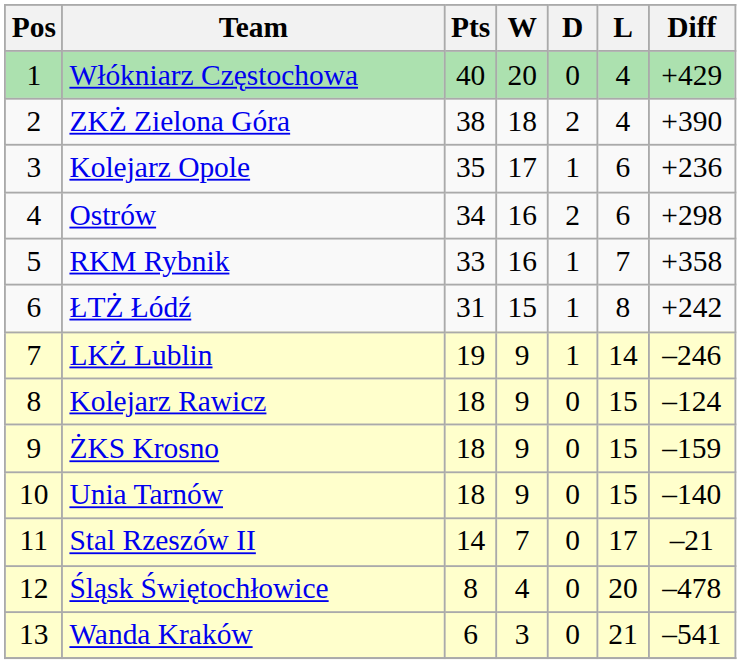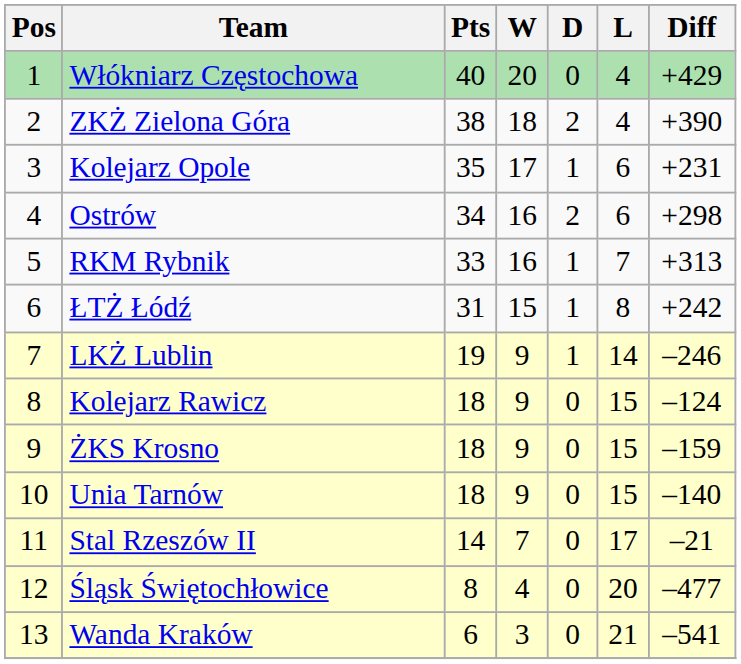(692, 167) +236 -> (692, 167) +231
(692, 261) +358 -> (692, 261) +313
(692, 588) –478 -> (692, 588) –477
